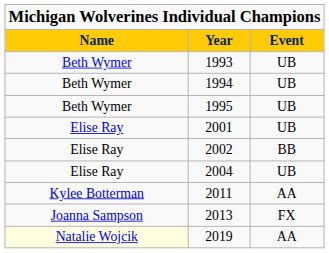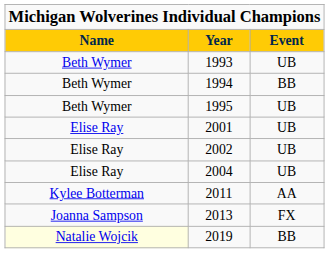(287, 84) UB -> (287, 84) BB
(287, 149) BB -> (287, 149) UB
(287, 237) AA -> (287, 237) BB
